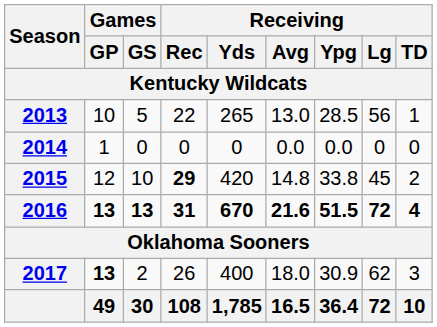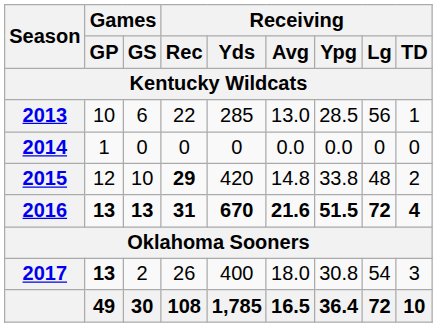(142, 115) 5 -> (142, 115) 6
(237, 115) 265 -> (237, 115) 285
(380, 178) 45 -> (380, 178) 48
(339, 274) 30.9 -> (339, 274) 30.8
(380, 274) 62 -> (380, 274) 54
